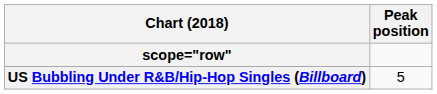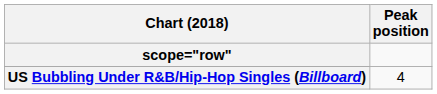(401, 77) 5 -> (401, 77) 4
